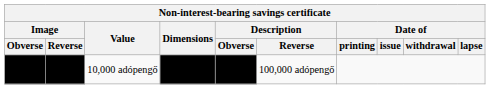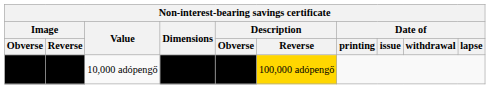(297, 69) no background -> (297, 69) gold background
